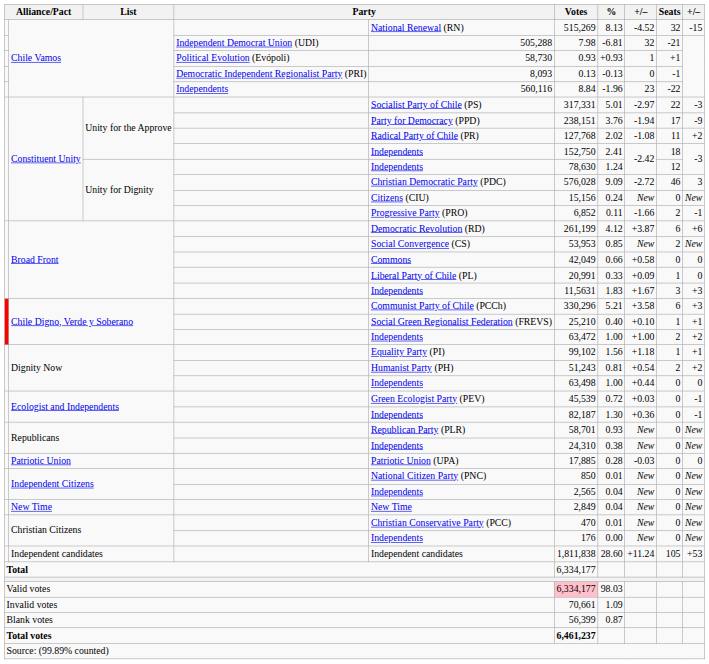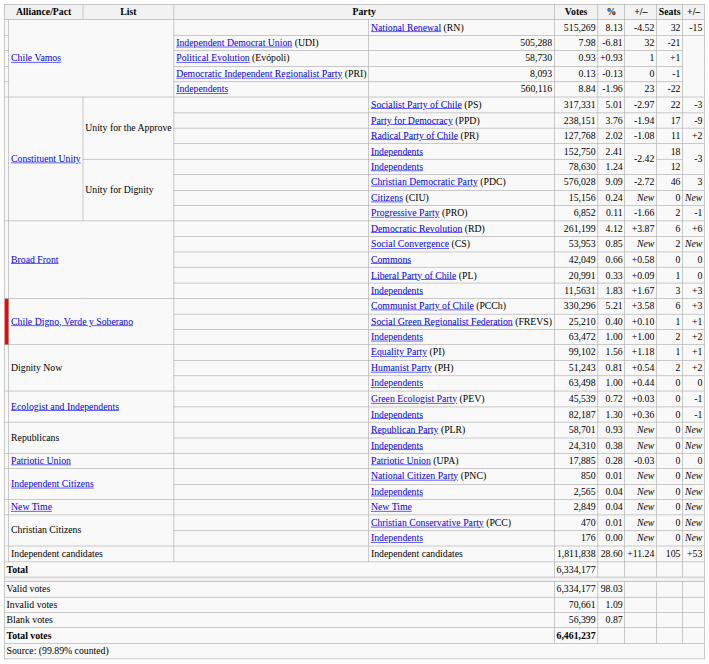(576, 589) pink background -> (576, 589) no background
